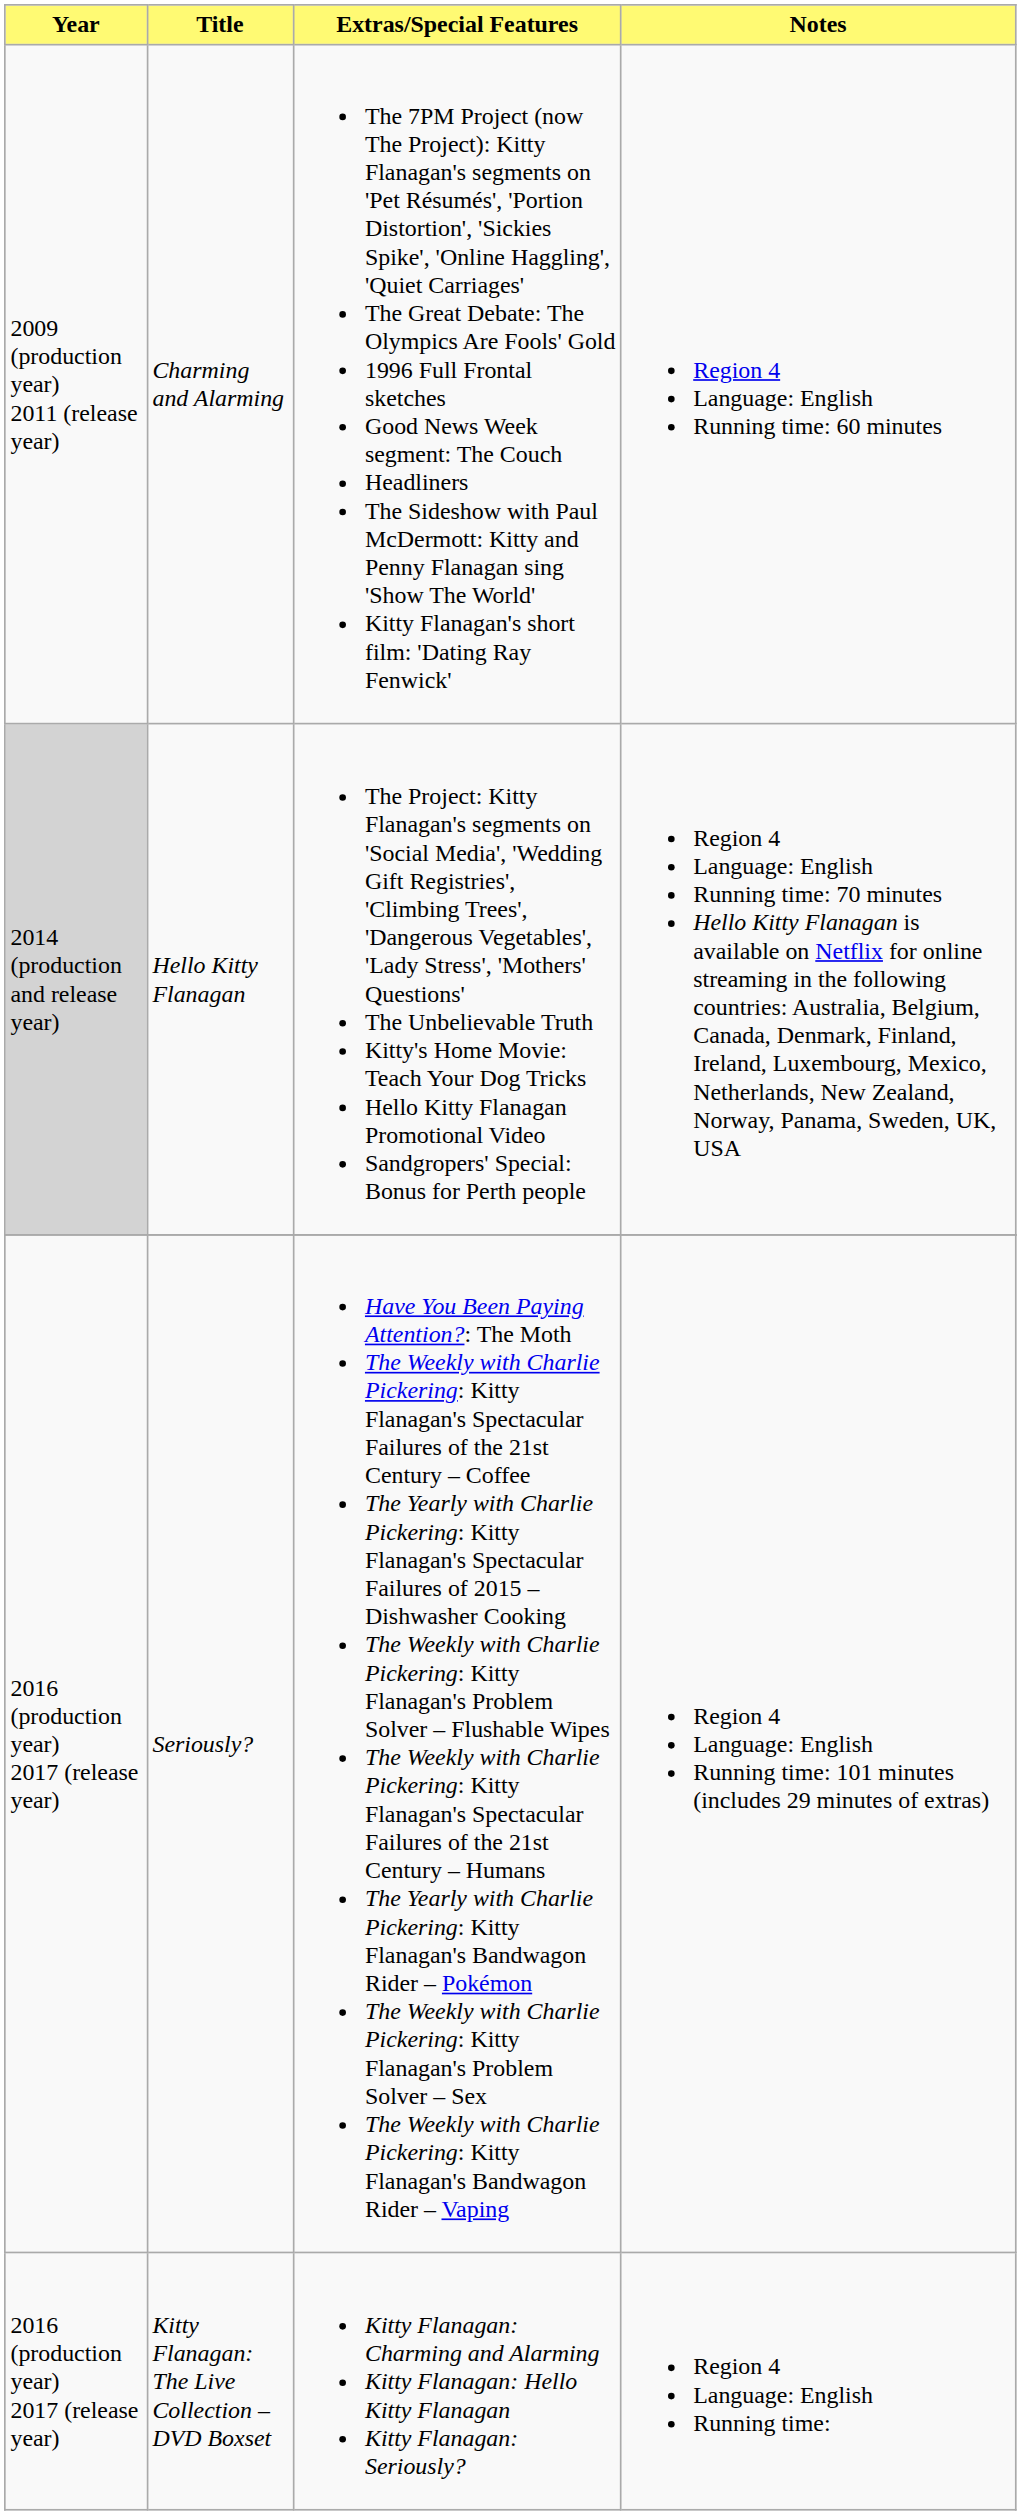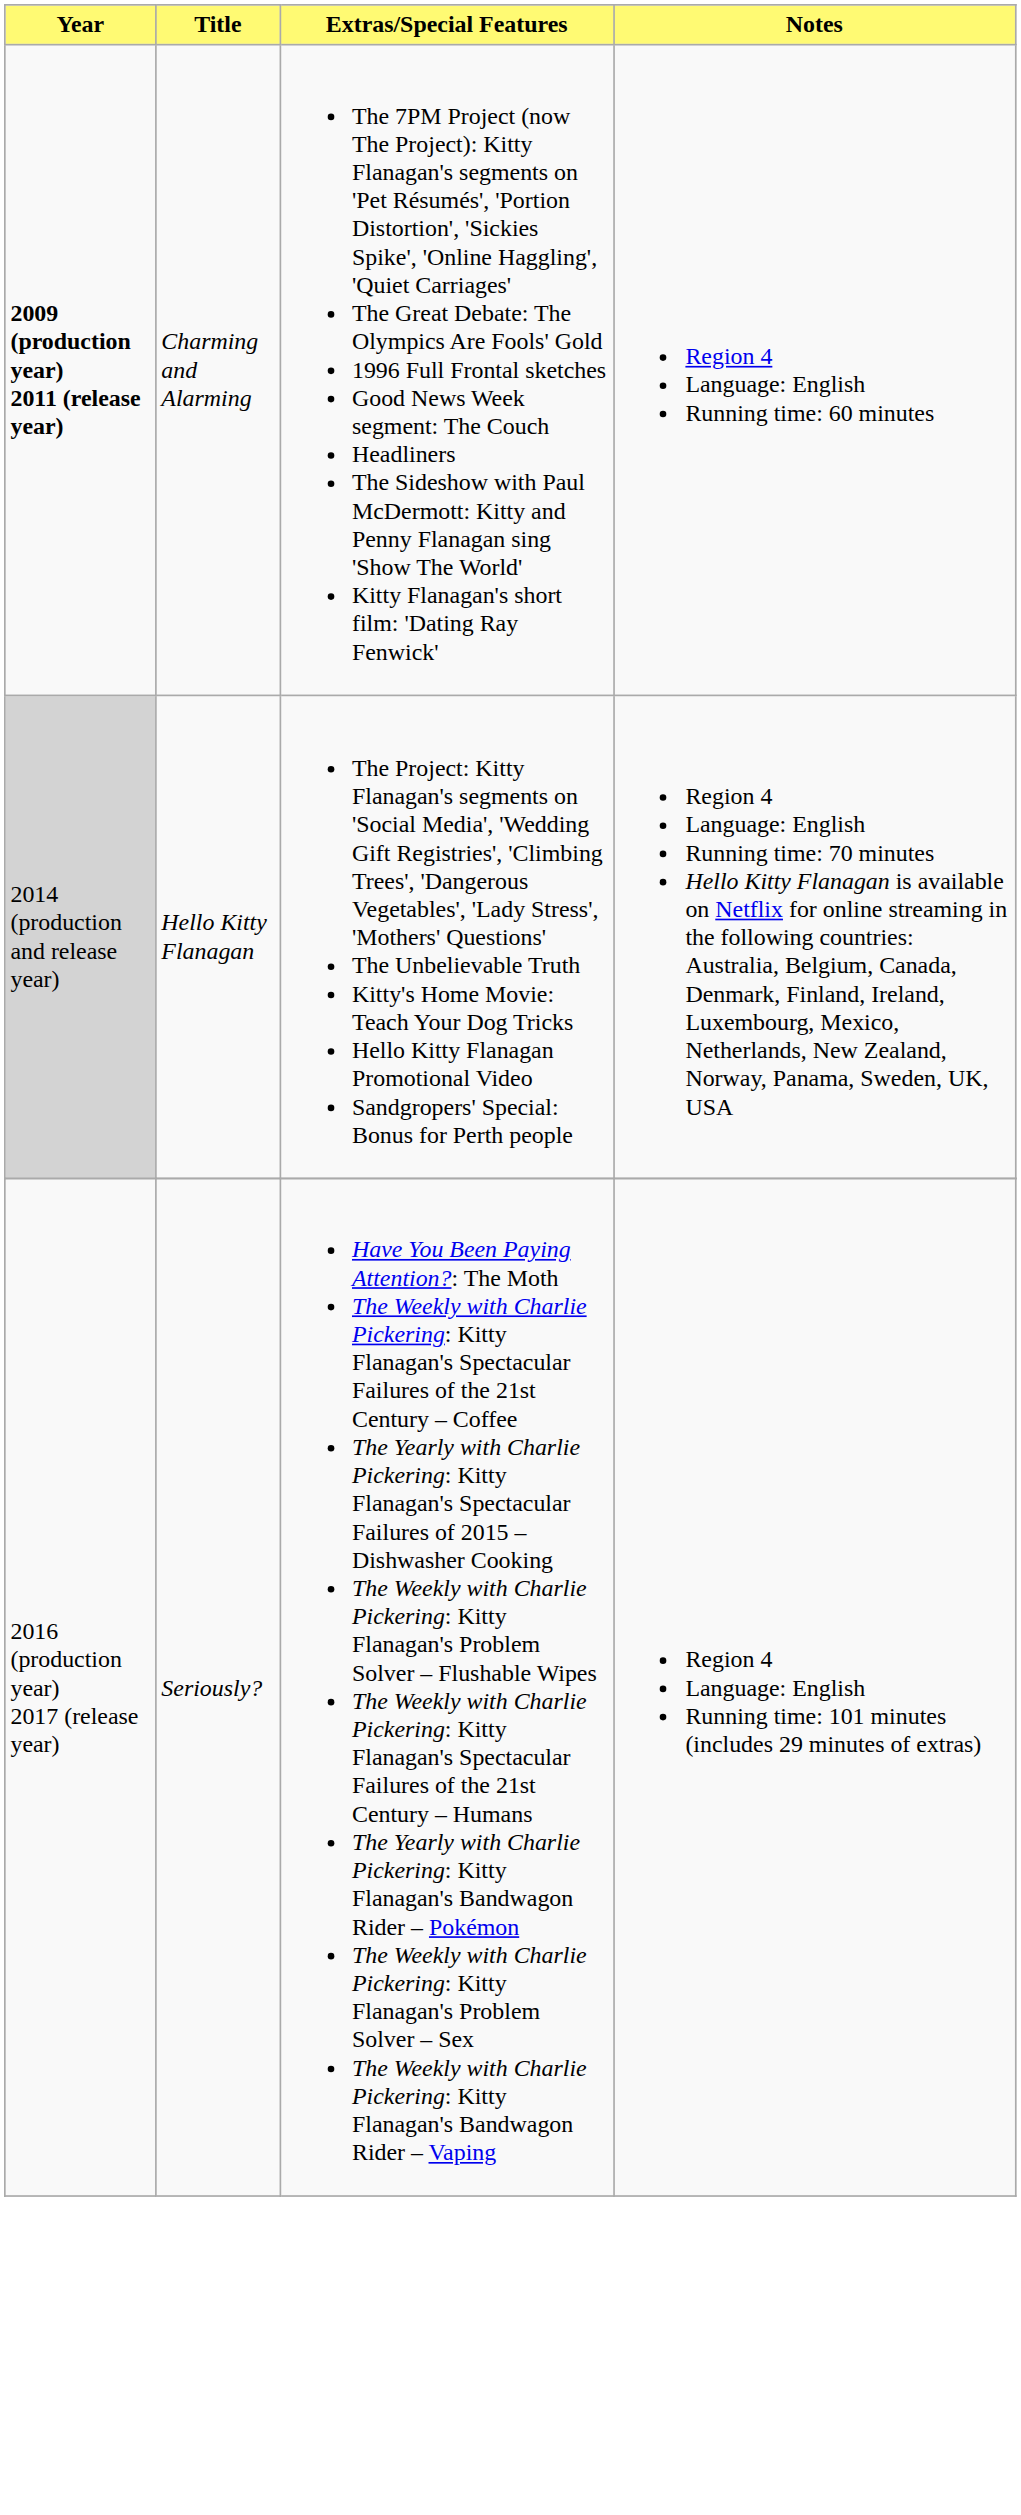(74, 384) normal -> (76, 370) bold
- row: (212, 2381)
